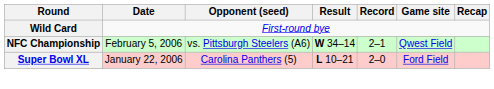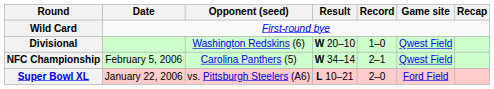+ row: (53, 44)
(249, 44) vs. Pittsburgh Steelers (A6) -> (249, 60) Carolina Panthers (5)
(249, 60) Carolina Panthers (5) -> (249, 76) vs. Pittsburgh Steelers (A6)
